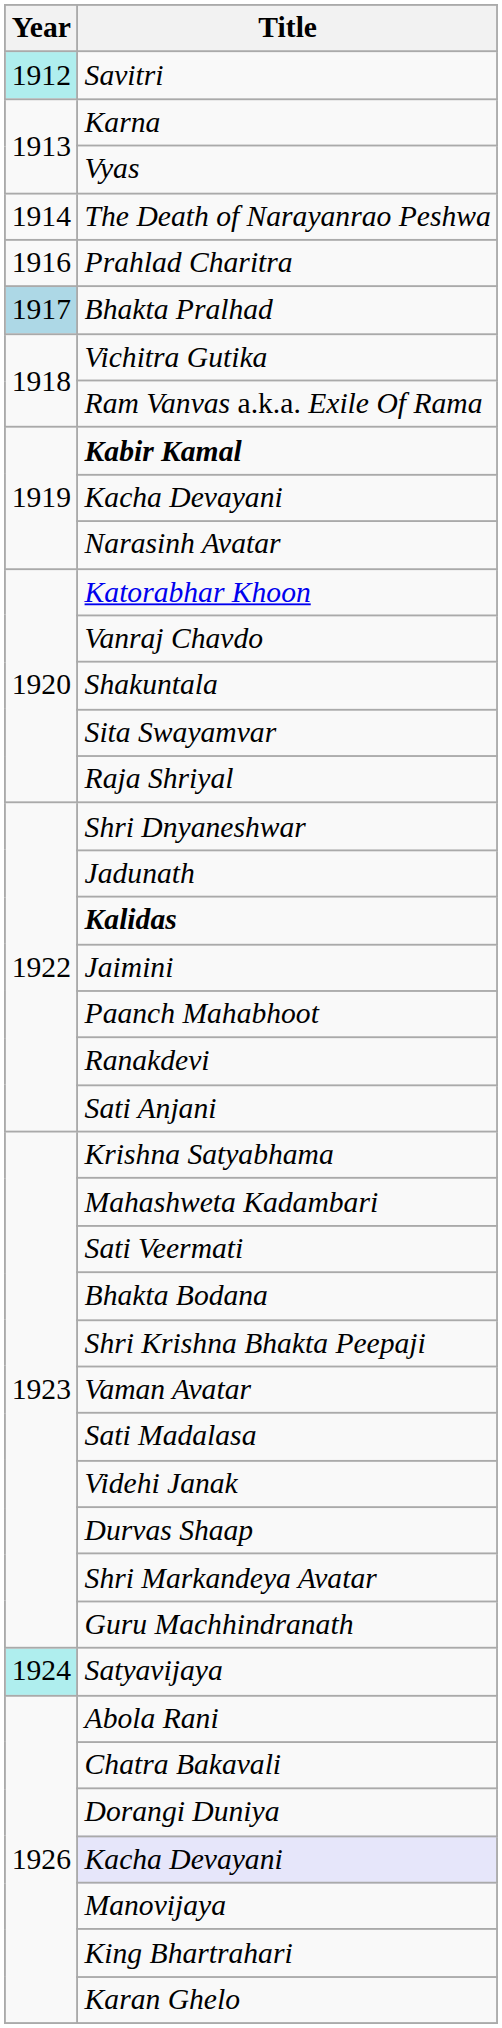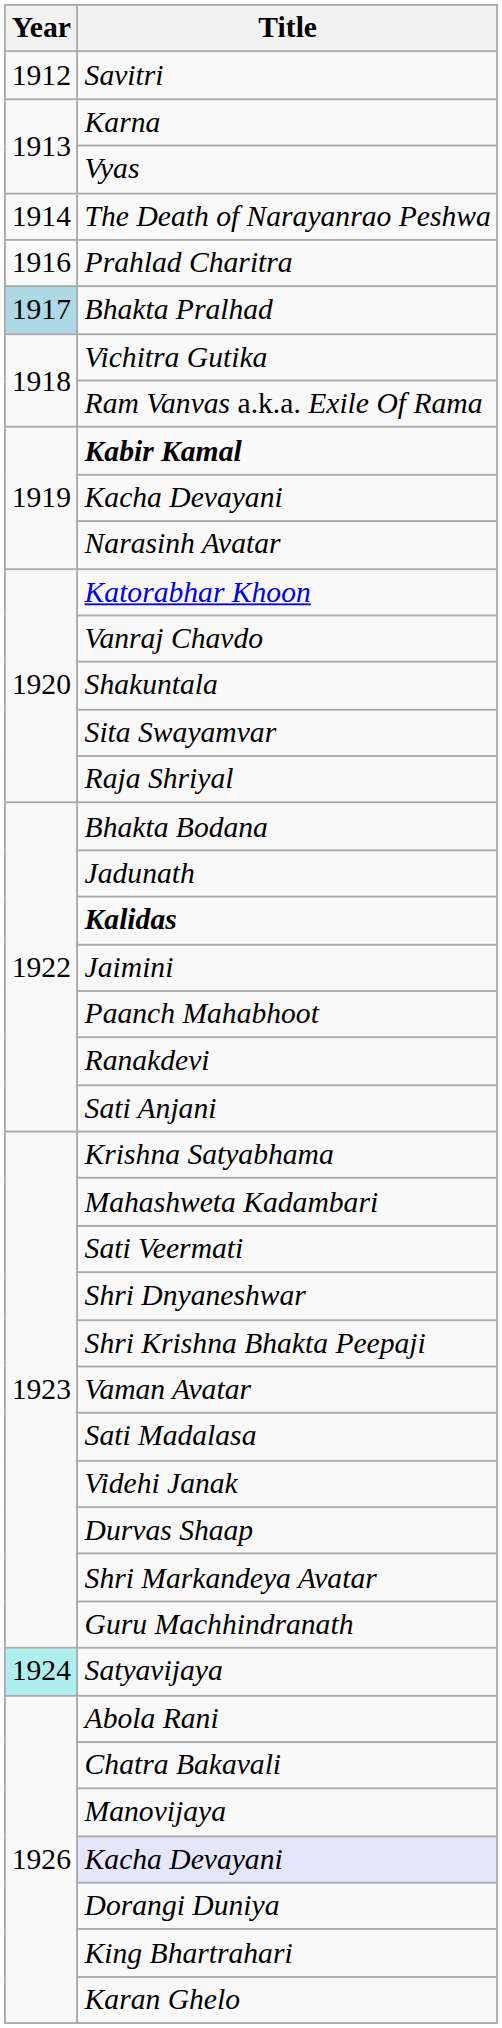(41, 74) paleturquoise background -> (41, 74) no background
(195, 826) Shri Dnyaneshwar -> (176, 826) Bhakta Bodana
(176, 1295) Bhakta Bodana -> (195, 1295) Shri Dnyaneshwar
(182, 1811) Dorangi Duniya -> (155, 1811) Manovijaya
(155, 1905) Manovijaya -> (182, 1905) Dorangi Duniya
